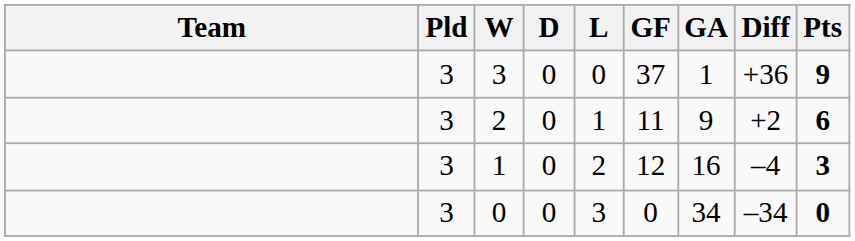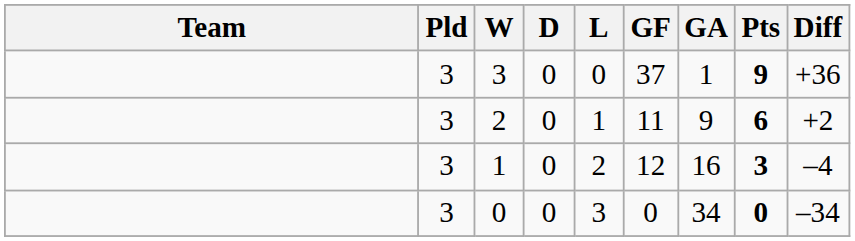columns swapped: (766, 27) <-> (823, 27)
